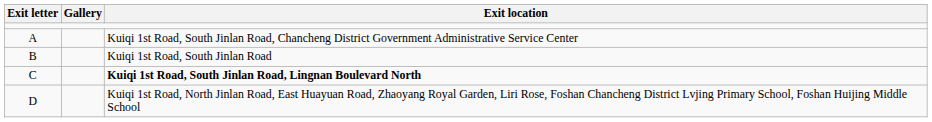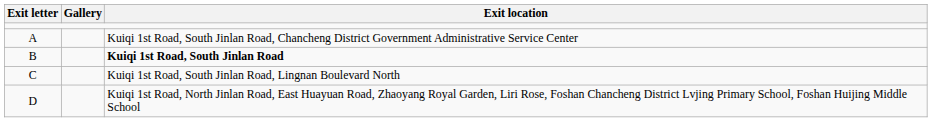(190, 56) normal -> (196, 56) bold
(264, 75) bold -> (254, 75) normal
